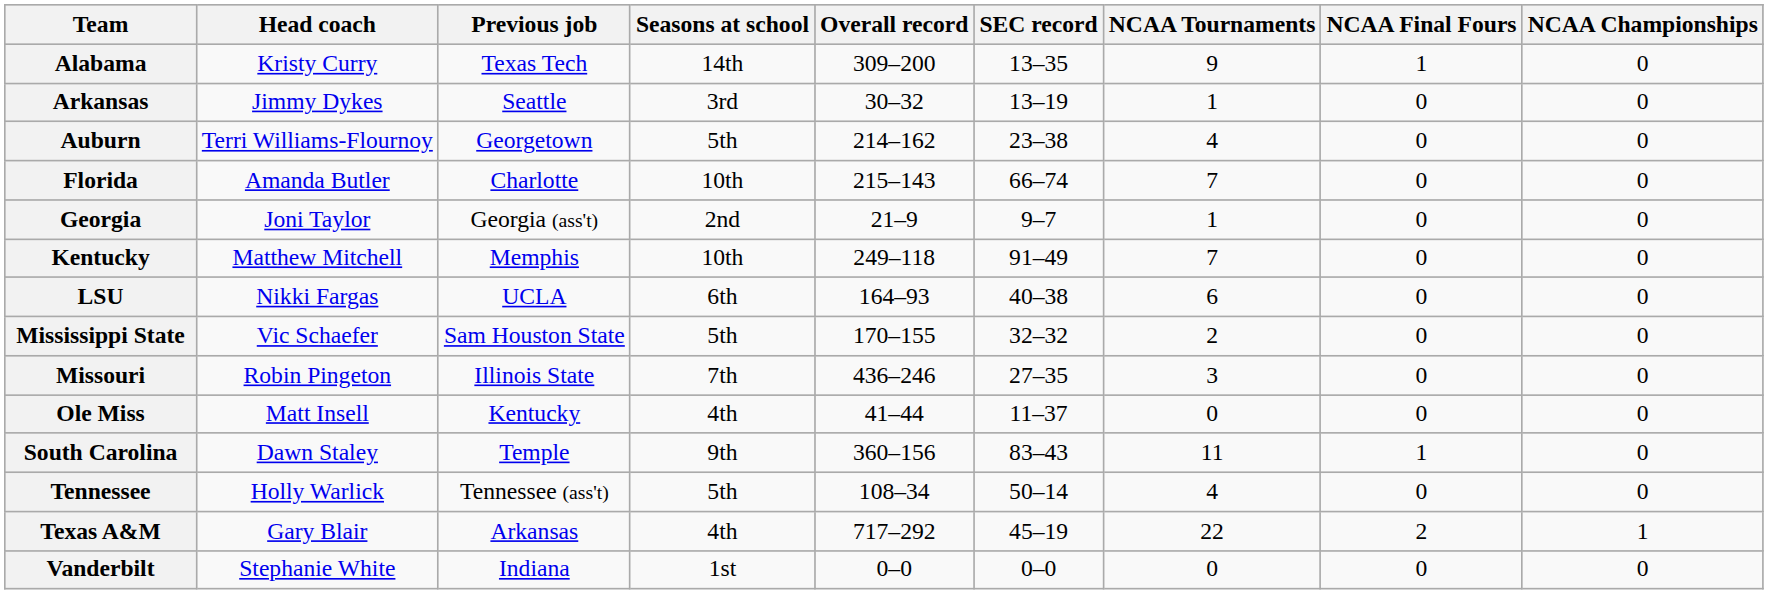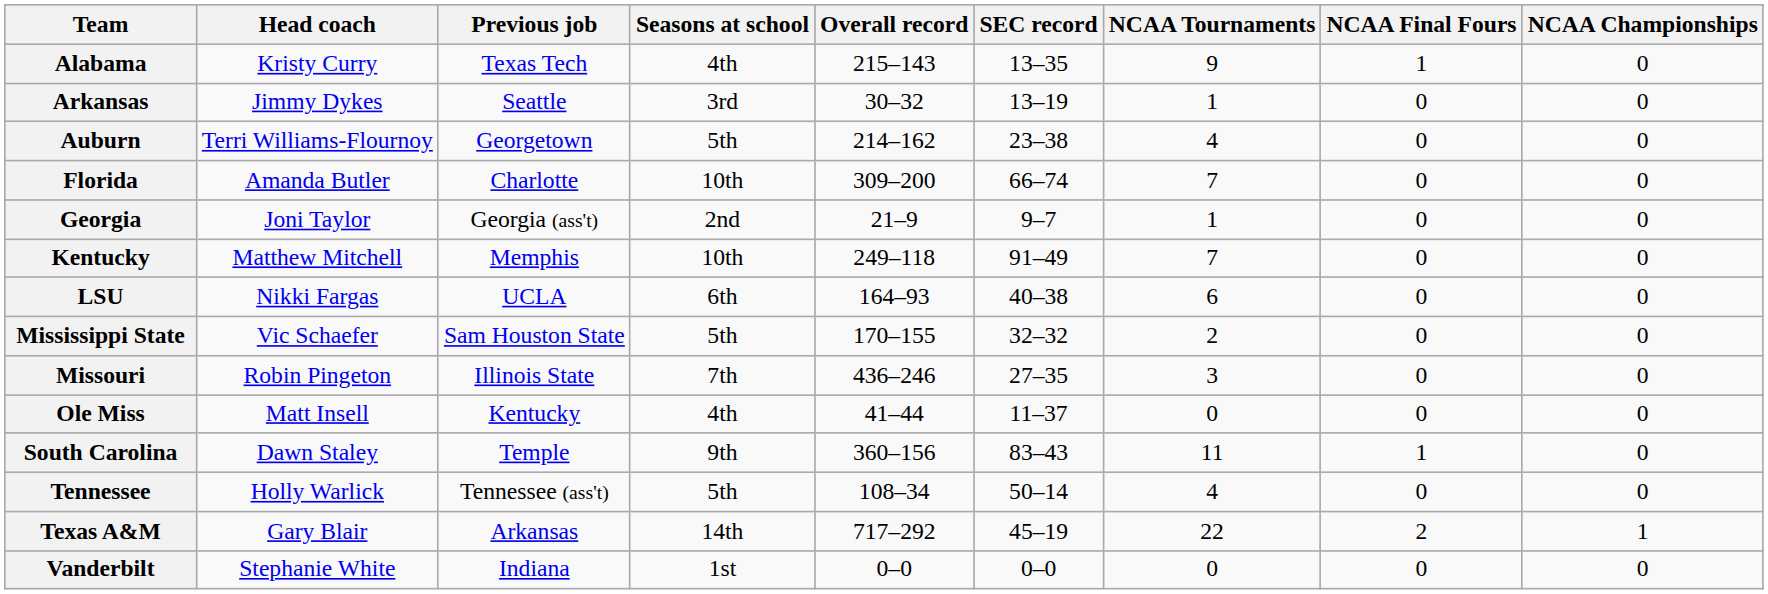(722, 63) 14th -> (722, 63) 4th
(894, 63) 309–200 -> (894, 63) 215–143
(894, 180) 215–143 -> (894, 180) 309–200
(722, 530) 4th -> (722, 530) 14th
